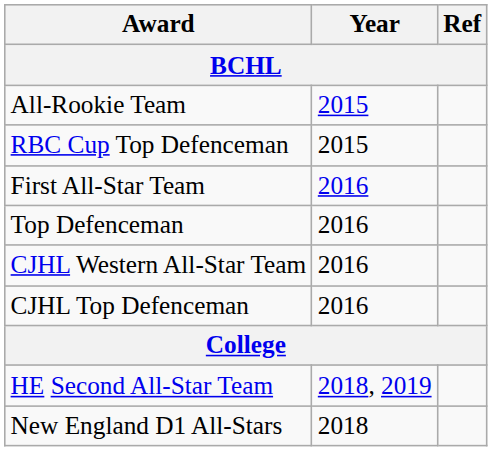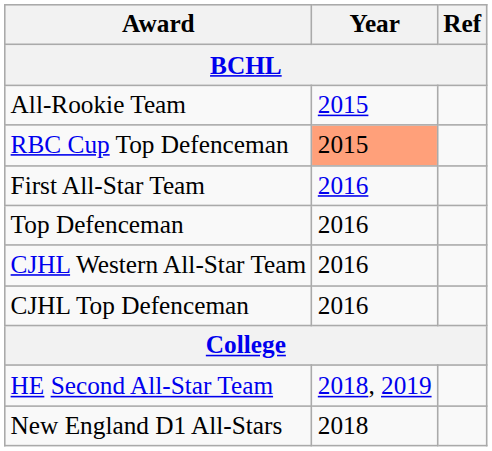(343, 144) no background -> (343, 144) lightsalmon background
